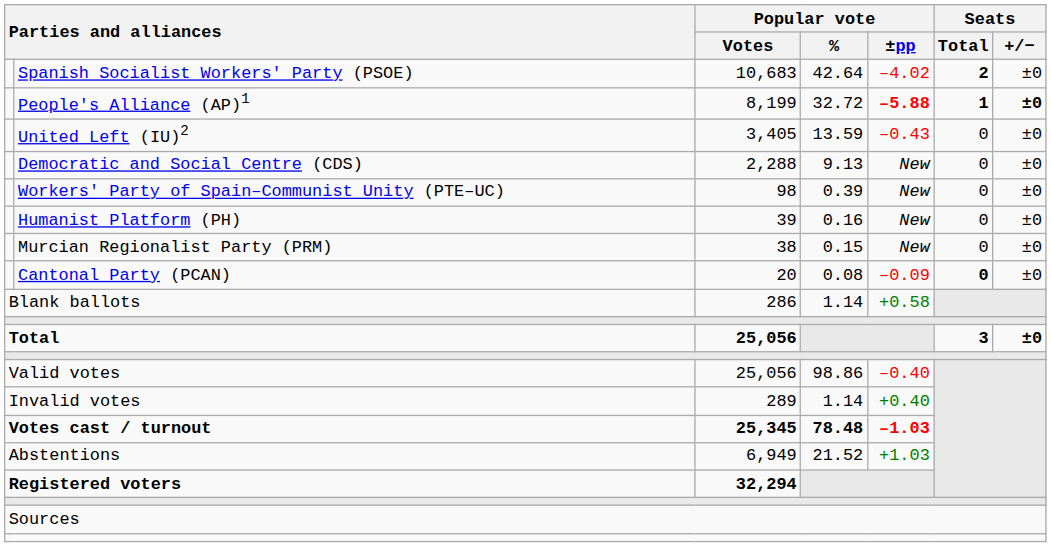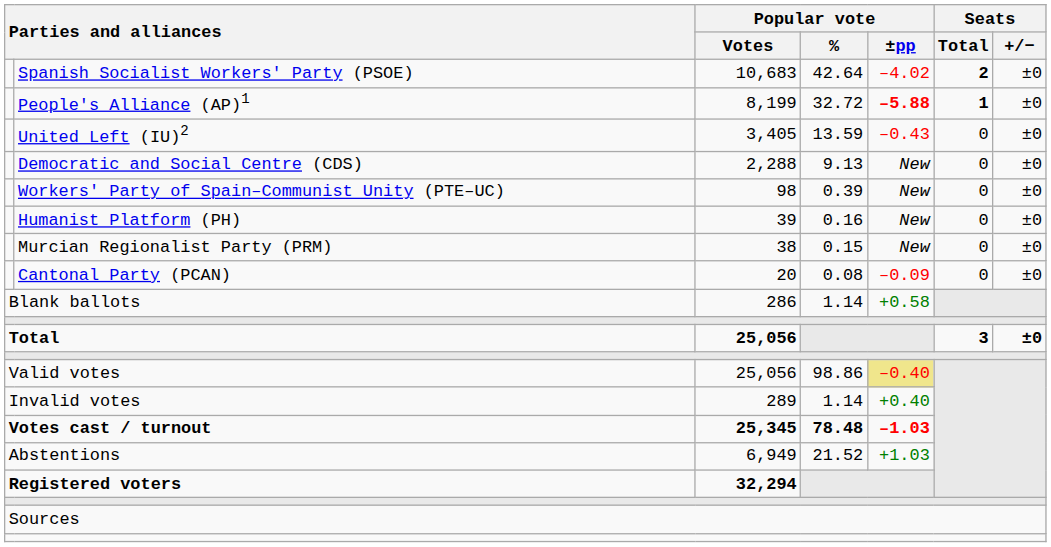(1032, 103) bold -> (1032, 103) normal
(983, 275) bold -> (983, 275) normal
(904, 374) no background -> (904, 374) khaki background
